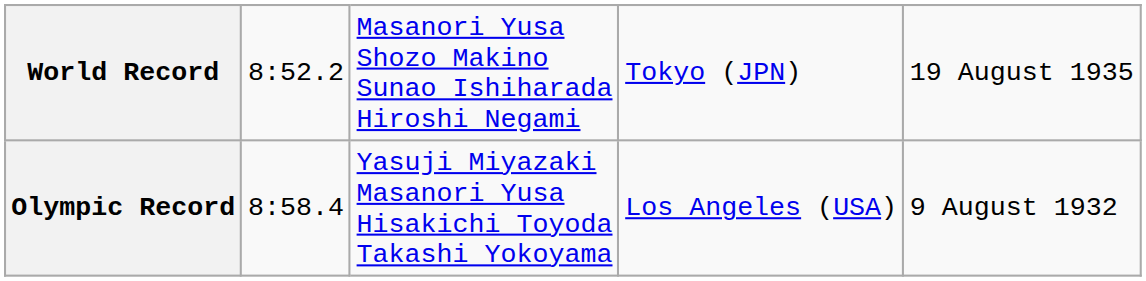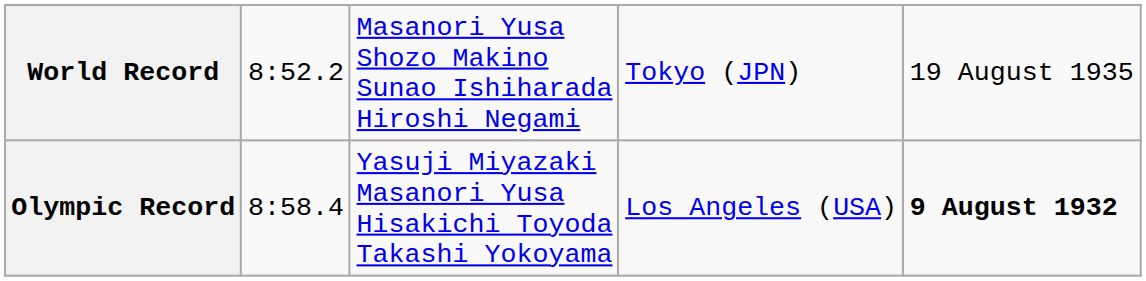(1014, 209) normal -> (1014, 209) bold
